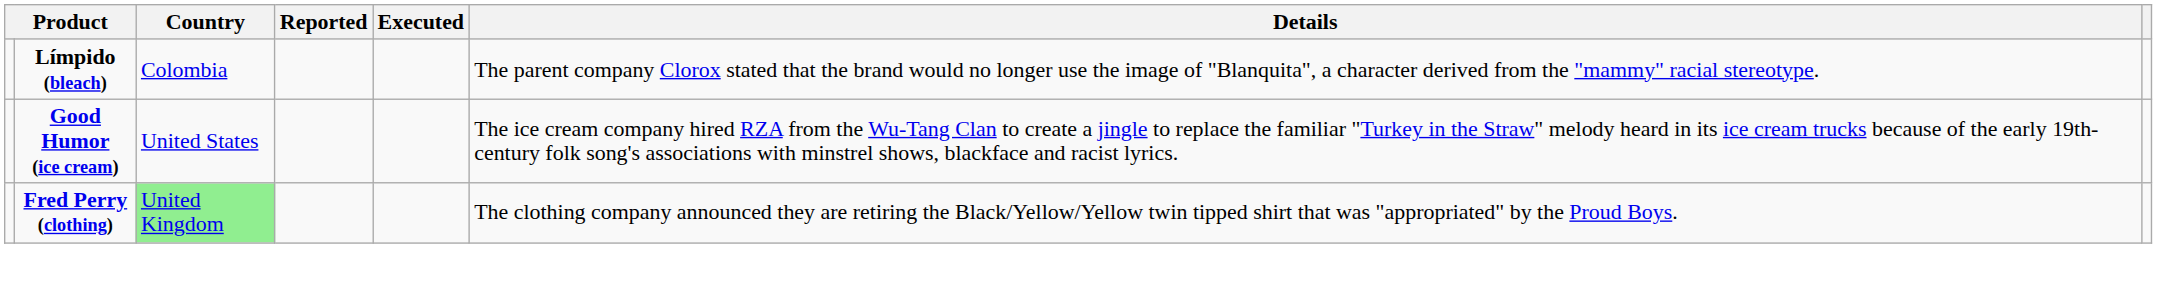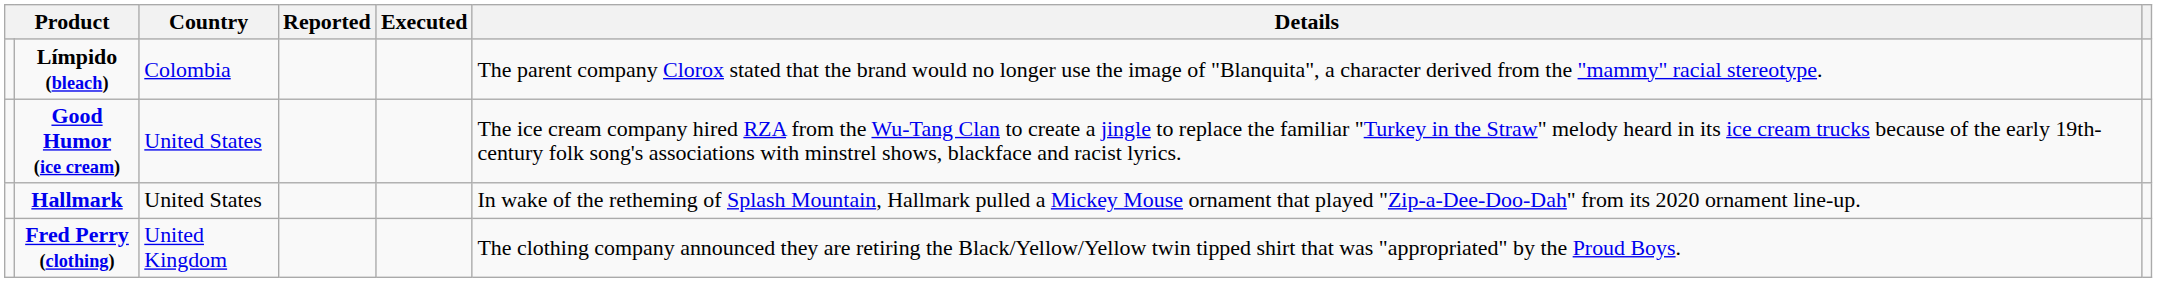+ row: (77, 200)
(182, 212) lightgreen background -> (186, 247) no background
